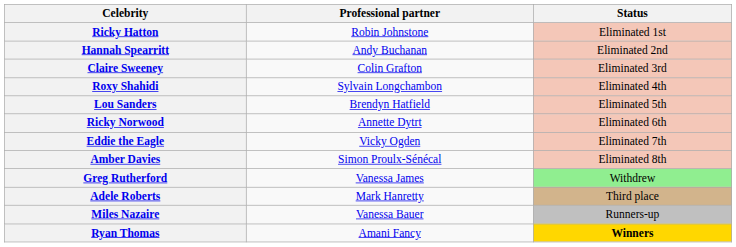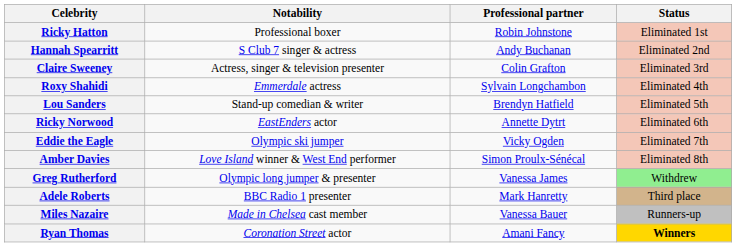+ column: (297, 13)
